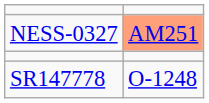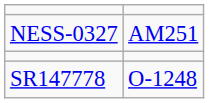(163, 32) lightsalmon background -> (163, 32) no background
